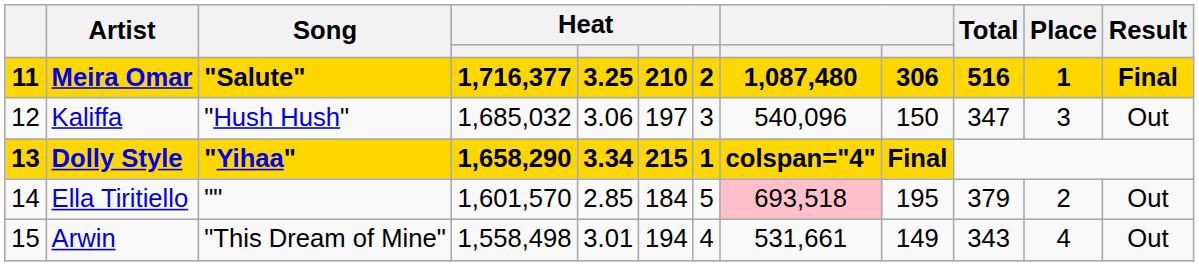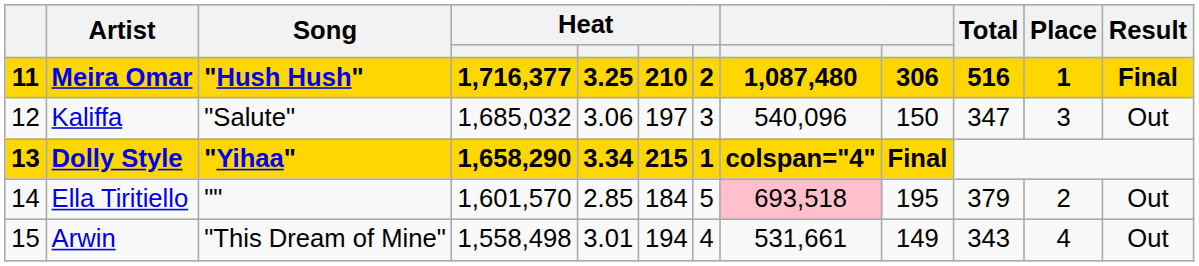(255, 77) "Salute" -> (284, 77) "Hush Hush"
(277, 117) "Hush Hush" -> (250, 117) "Salute"
